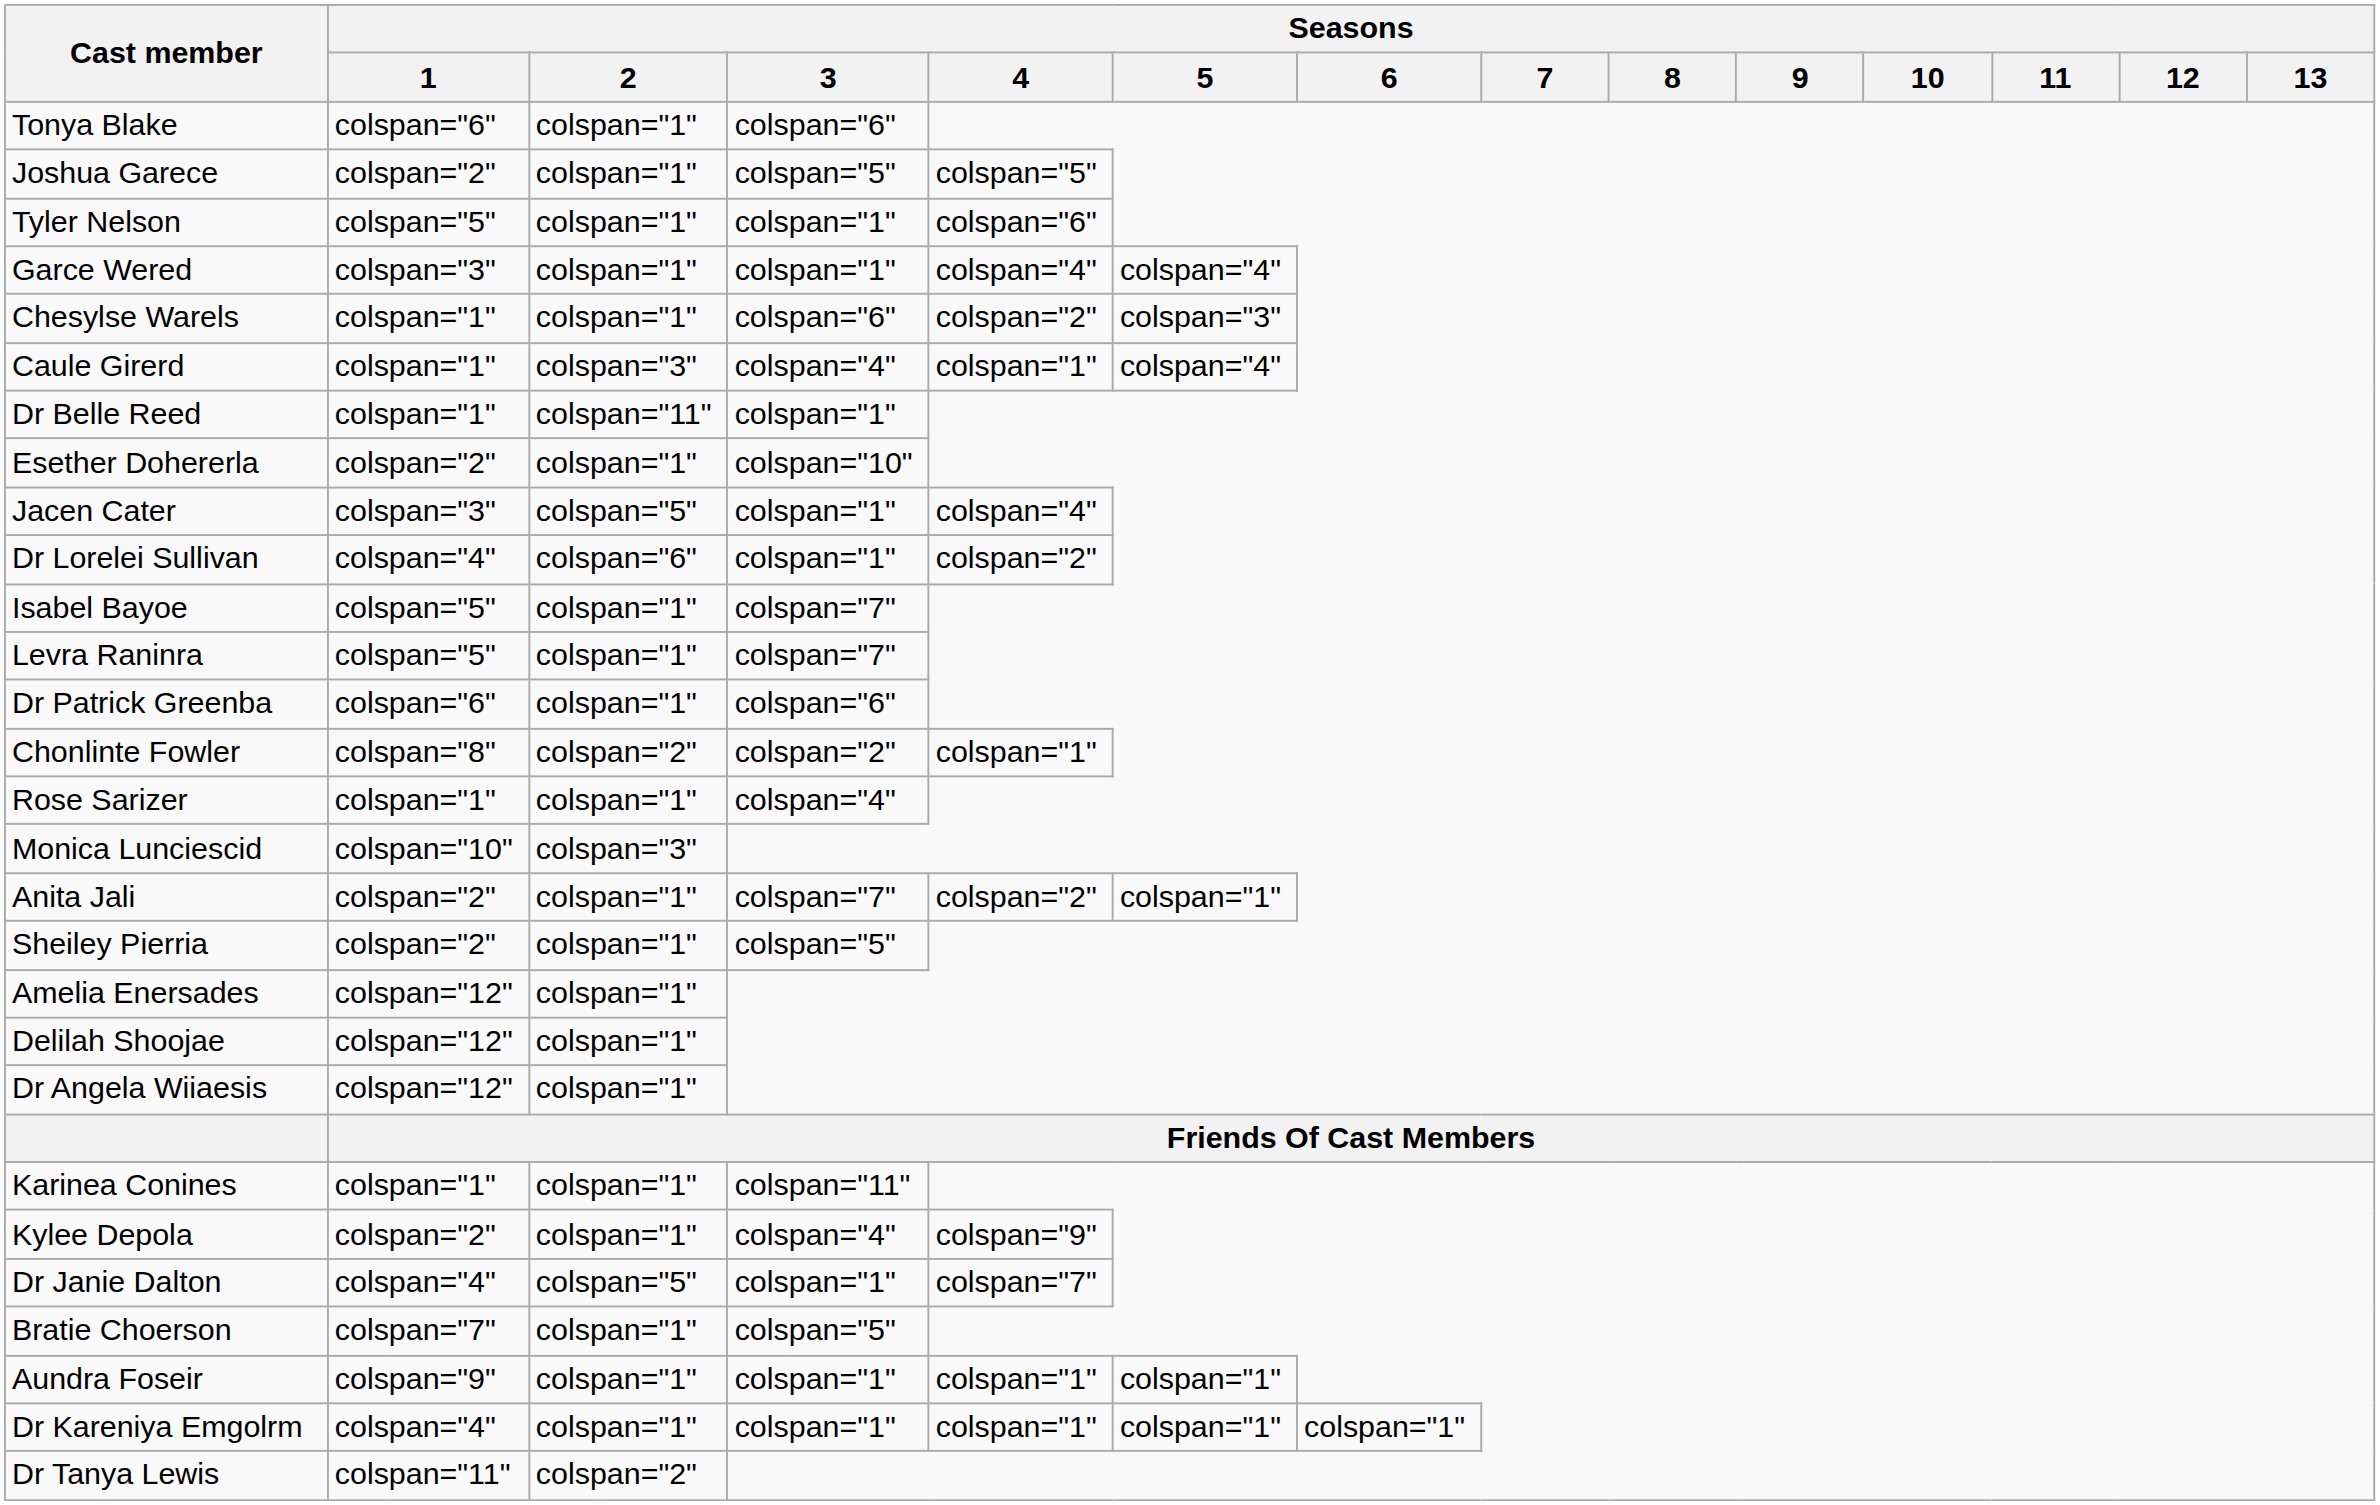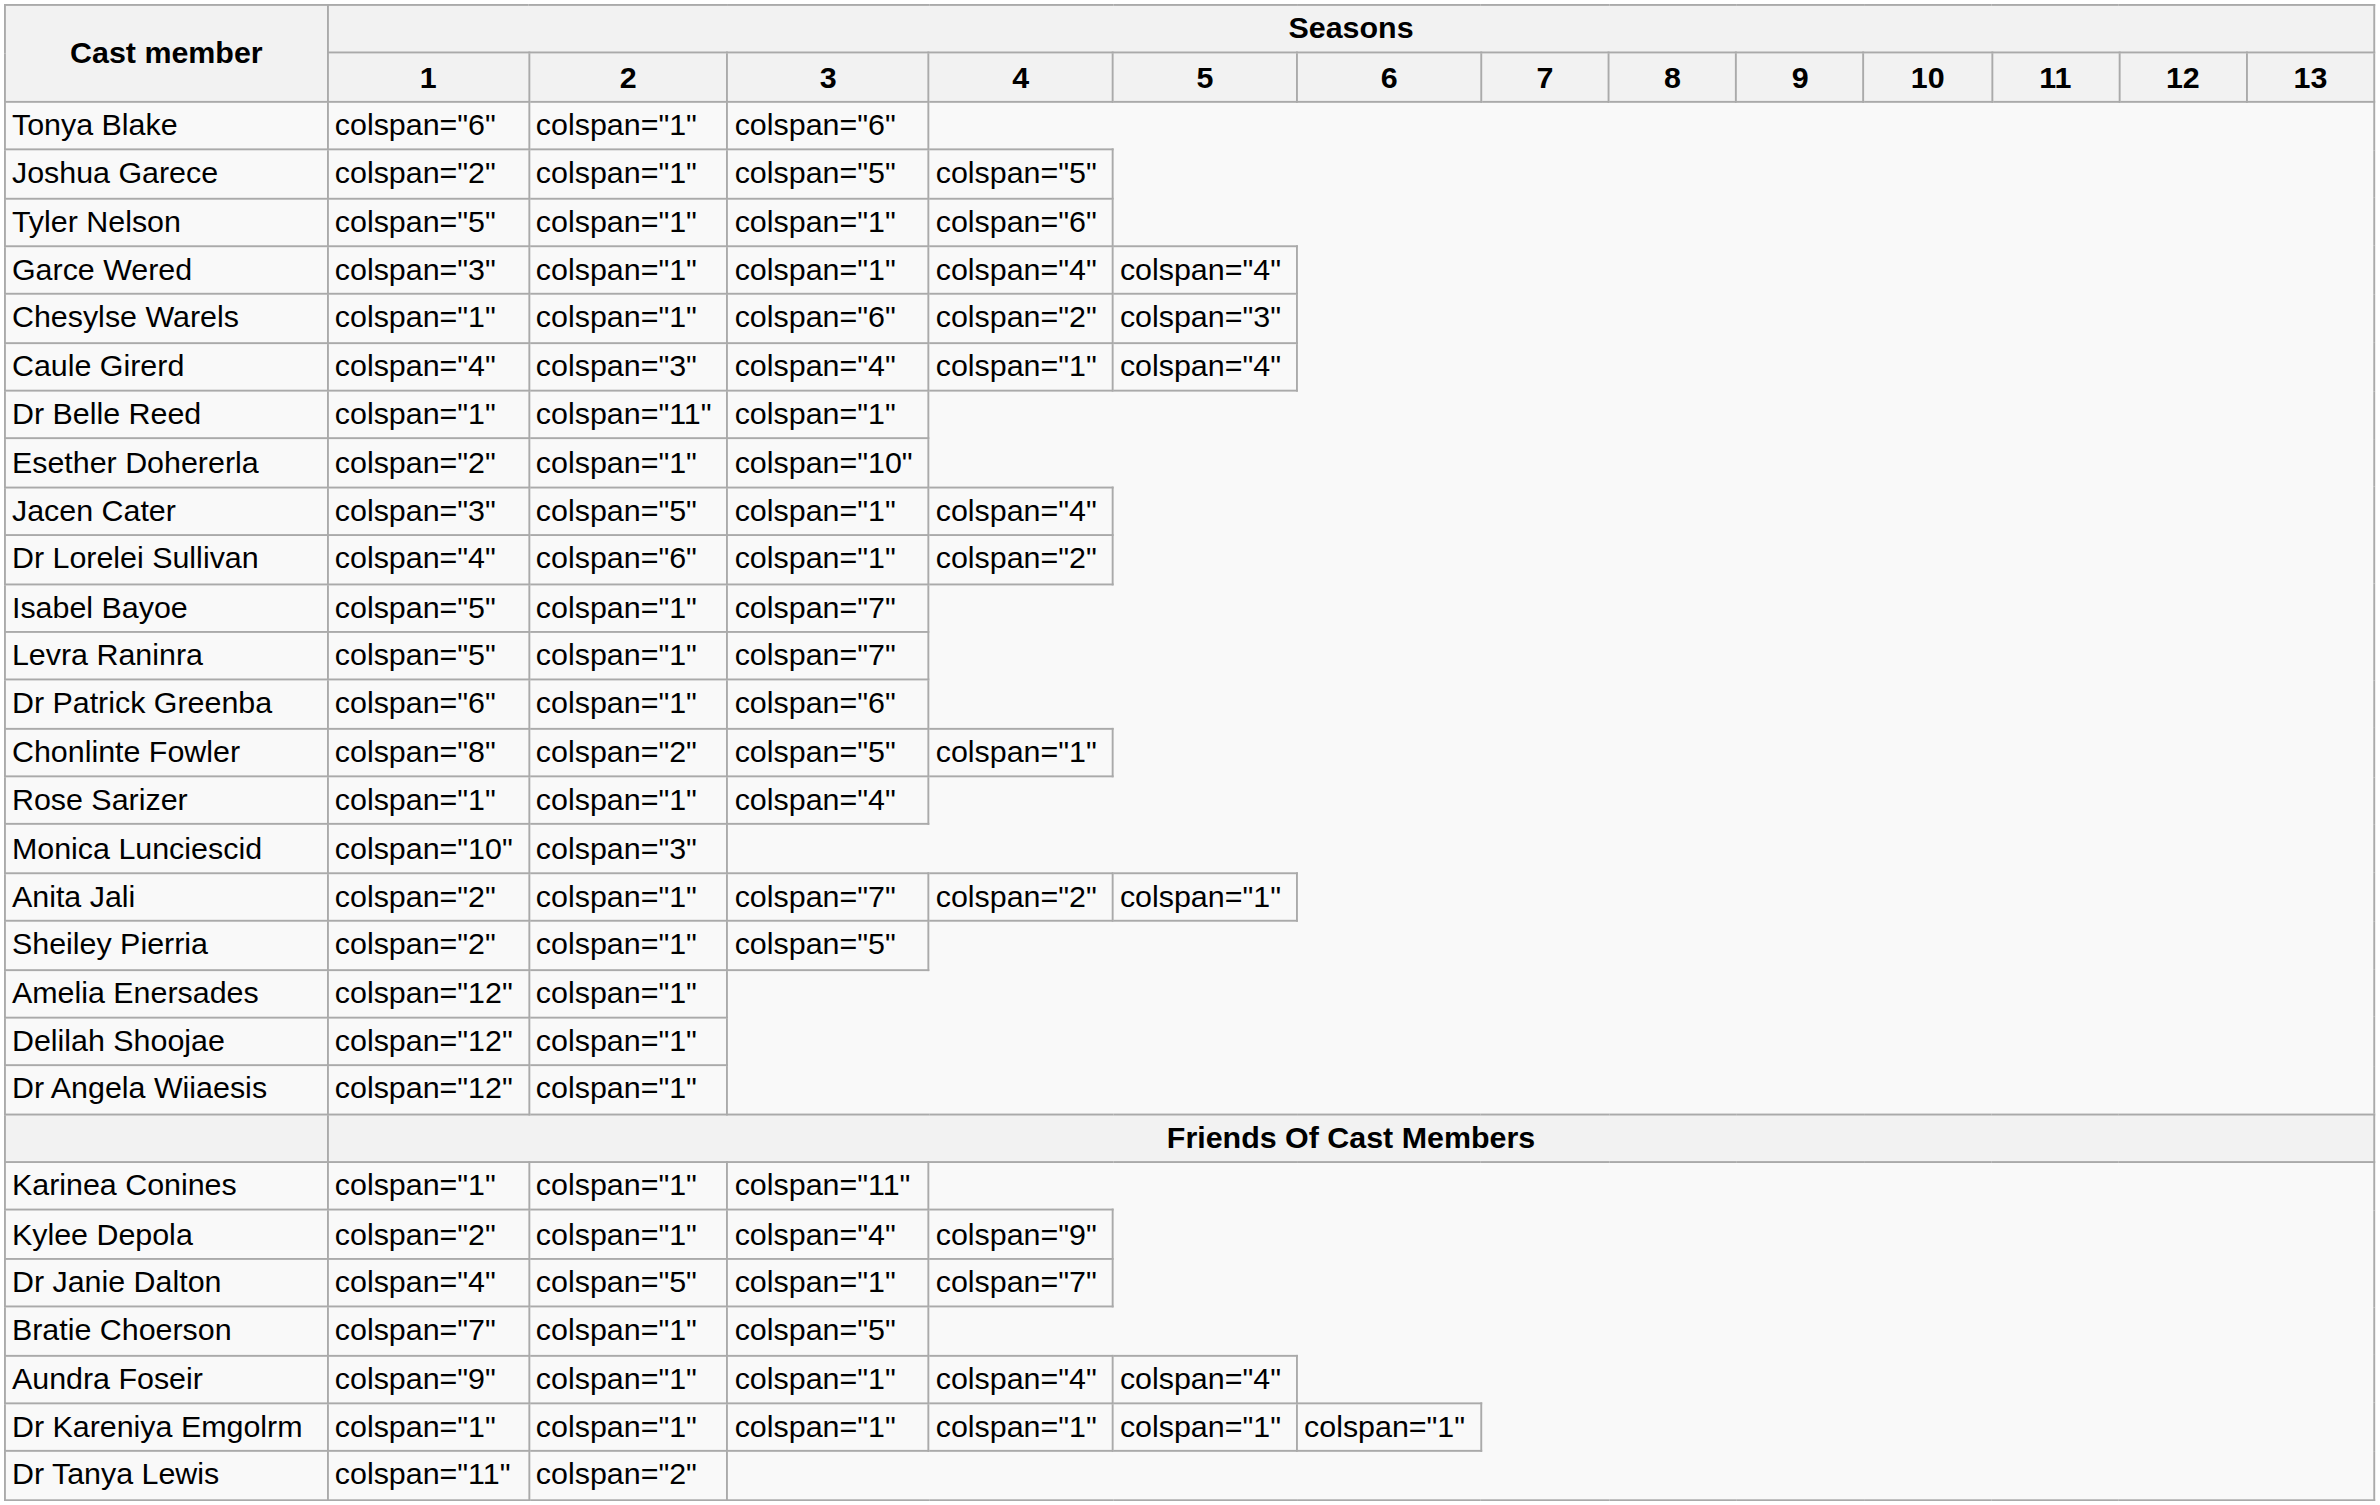(415, 366) colspan="1" -> (415, 366) colspan="4"
(815, 751) colspan="2" -> (815, 751) colspan="5"
(1016, 1378) colspan="1" -> (1016, 1378) colspan="4"
(1200, 1378) colspan="1" -> (1200, 1378) colspan="4"
(415, 1426) colspan="4" -> (415, 1426) colspan="1"
